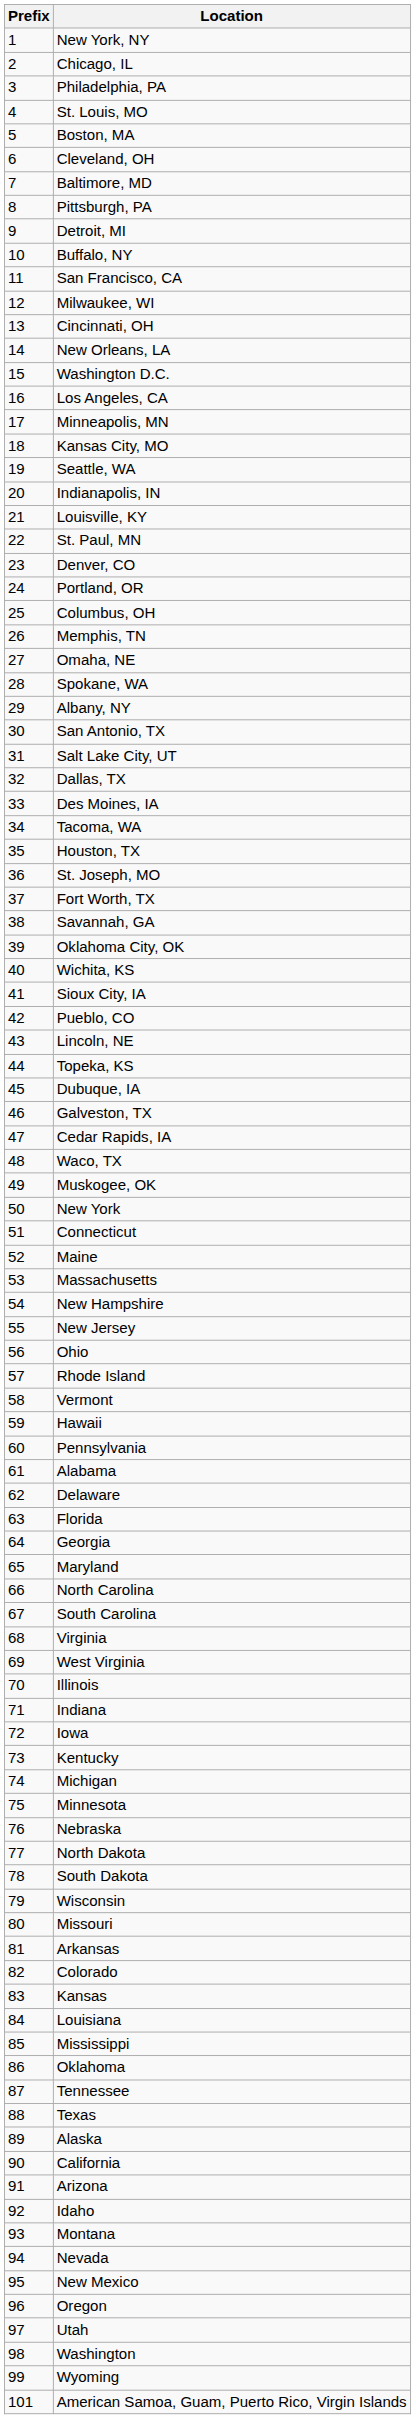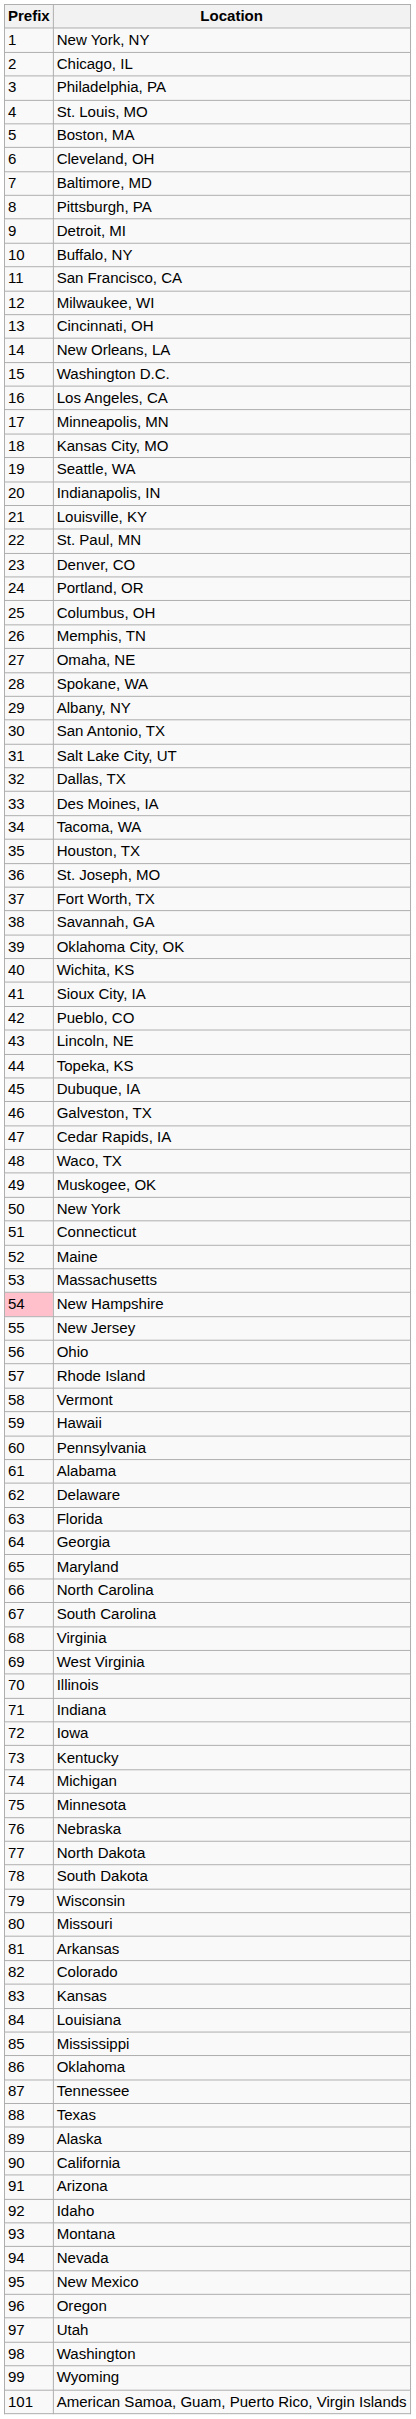(16, 1304) no background -> (16, 1304) pink background
